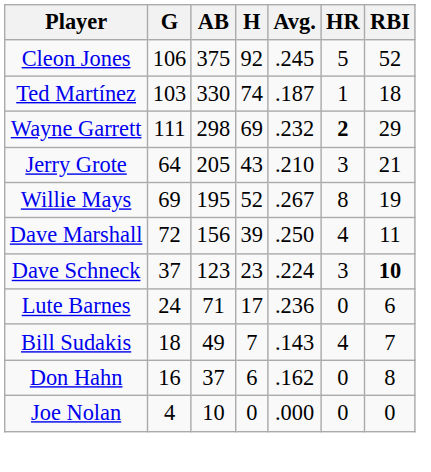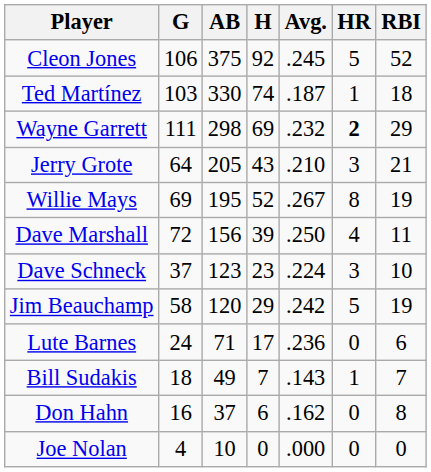(390, 270) bold -> (401, 270) normal
+ row: (82, 306)
(343, 341) 4 -> (354, 377) 1
